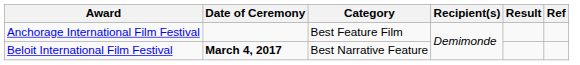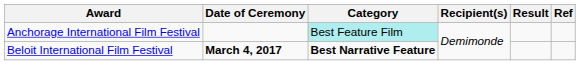(357, 32) no background -> (357, 32) paleturquoise background
(369, 50) normal -> (373, 50) bold
